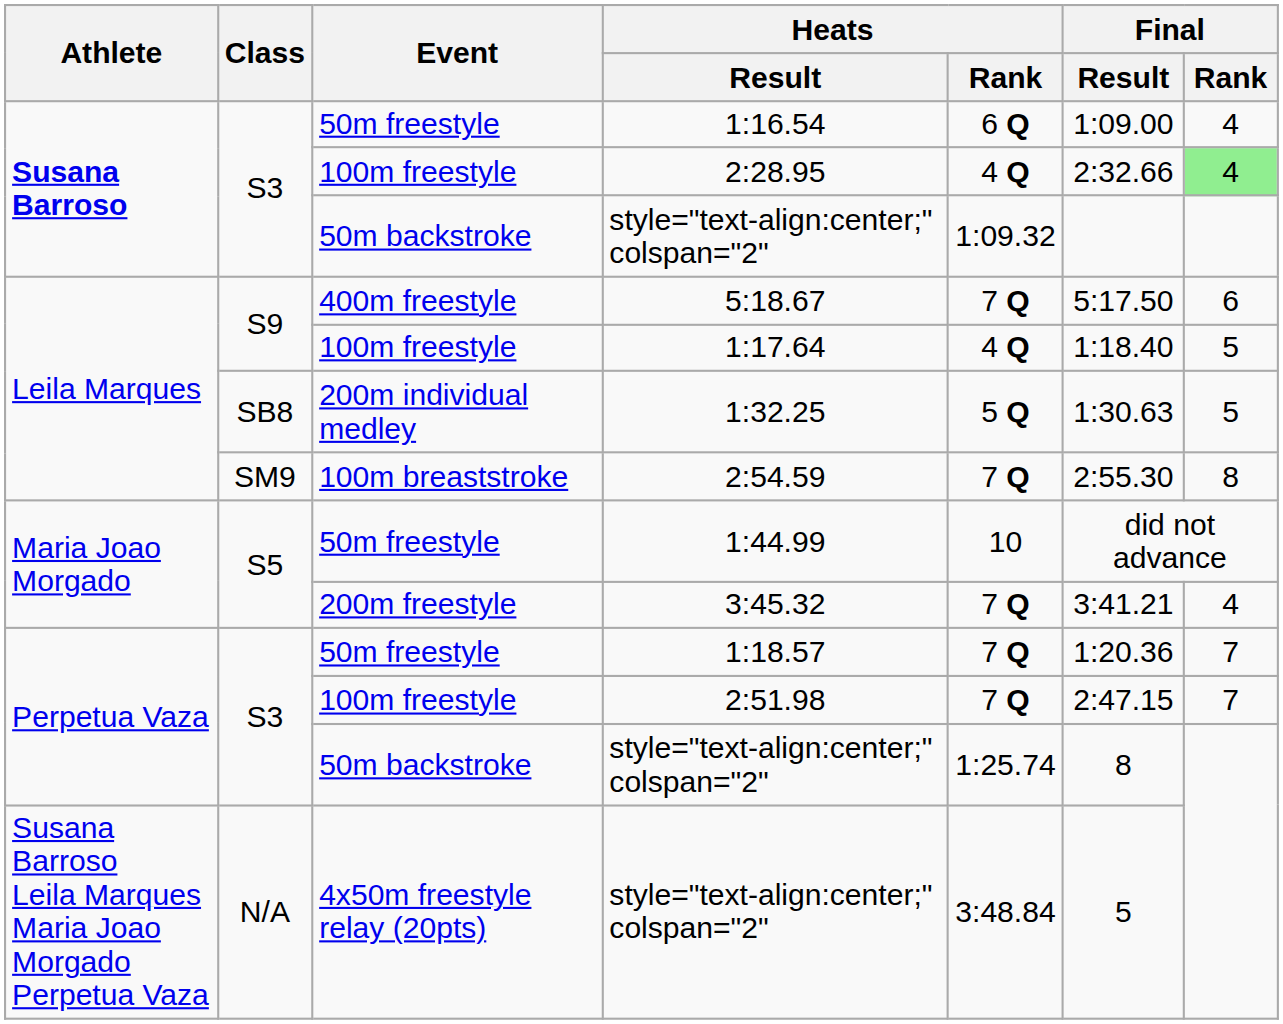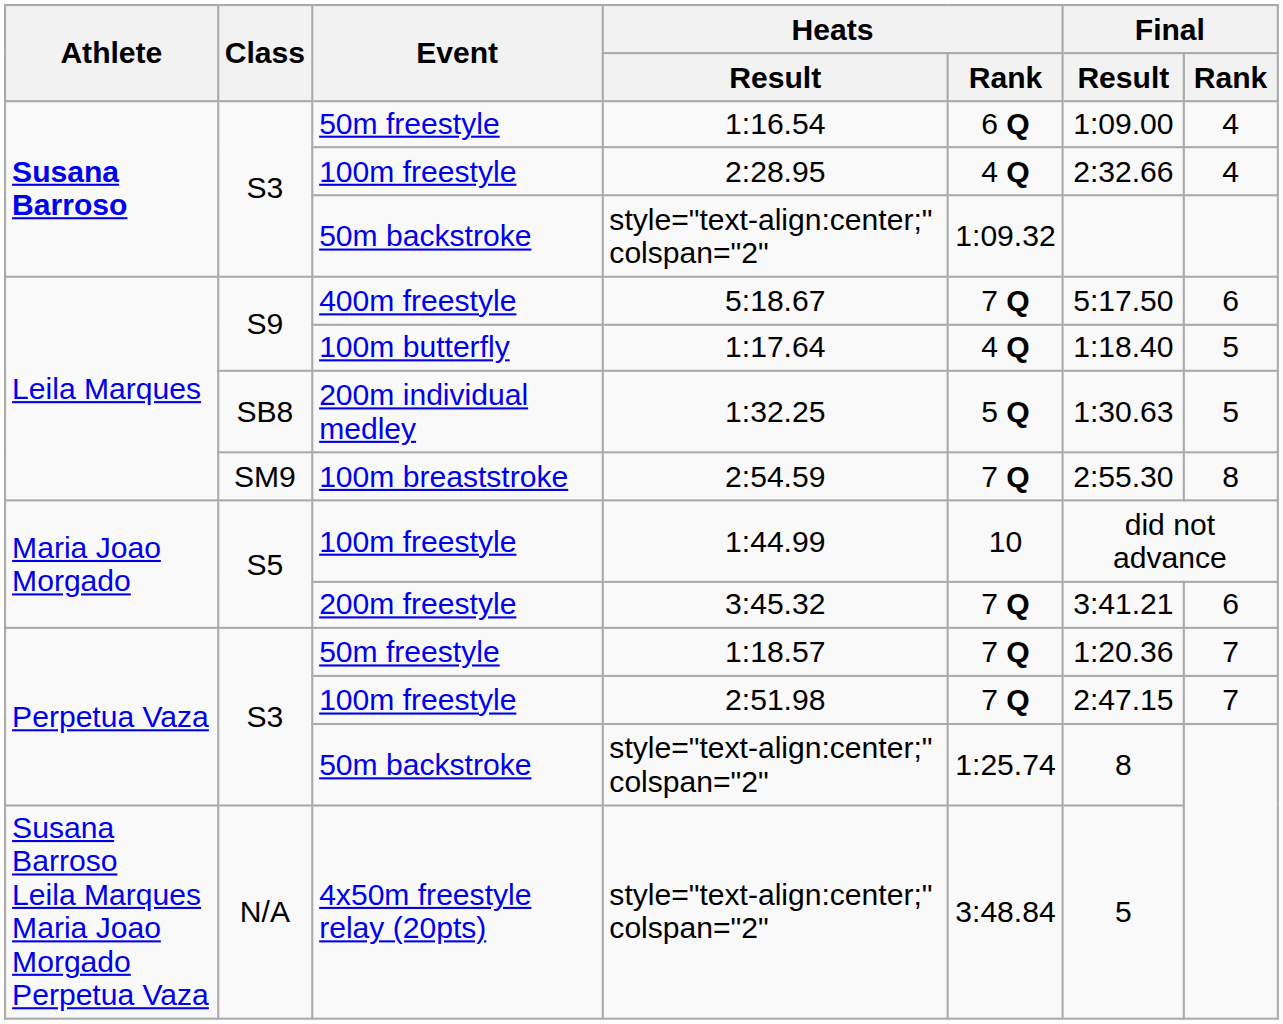(1231, 172) lightgreen background -> (1231, 172) no background
(418, 348) 100m freestyle -> (414, 348) 100m butterfly
(409, 541) 50m freestyle -> (418, 541) 100m freestyle
(1231, 605) 4 -> (1231, 605) 6
